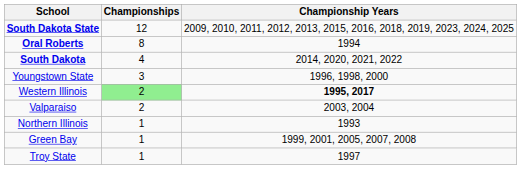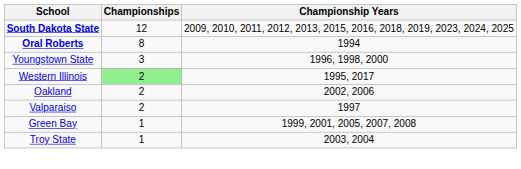- row: (53, 60)
(349, 92) bold -> (349, 76) normal
+ row: (53, 92)
(349, 108) 2003, 2004 -> (349, 108) 1997
- row: (53, 124)
(349, 156) 1997 -> (349, 140) 2003, 2004
